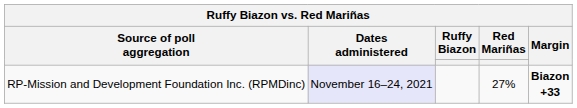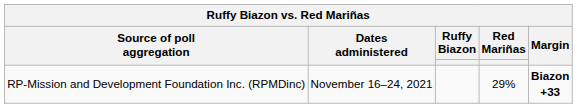(372, 84) lavender background -> (372, 84) no background
(504, 84) 27% -> (504, 84) 29%
